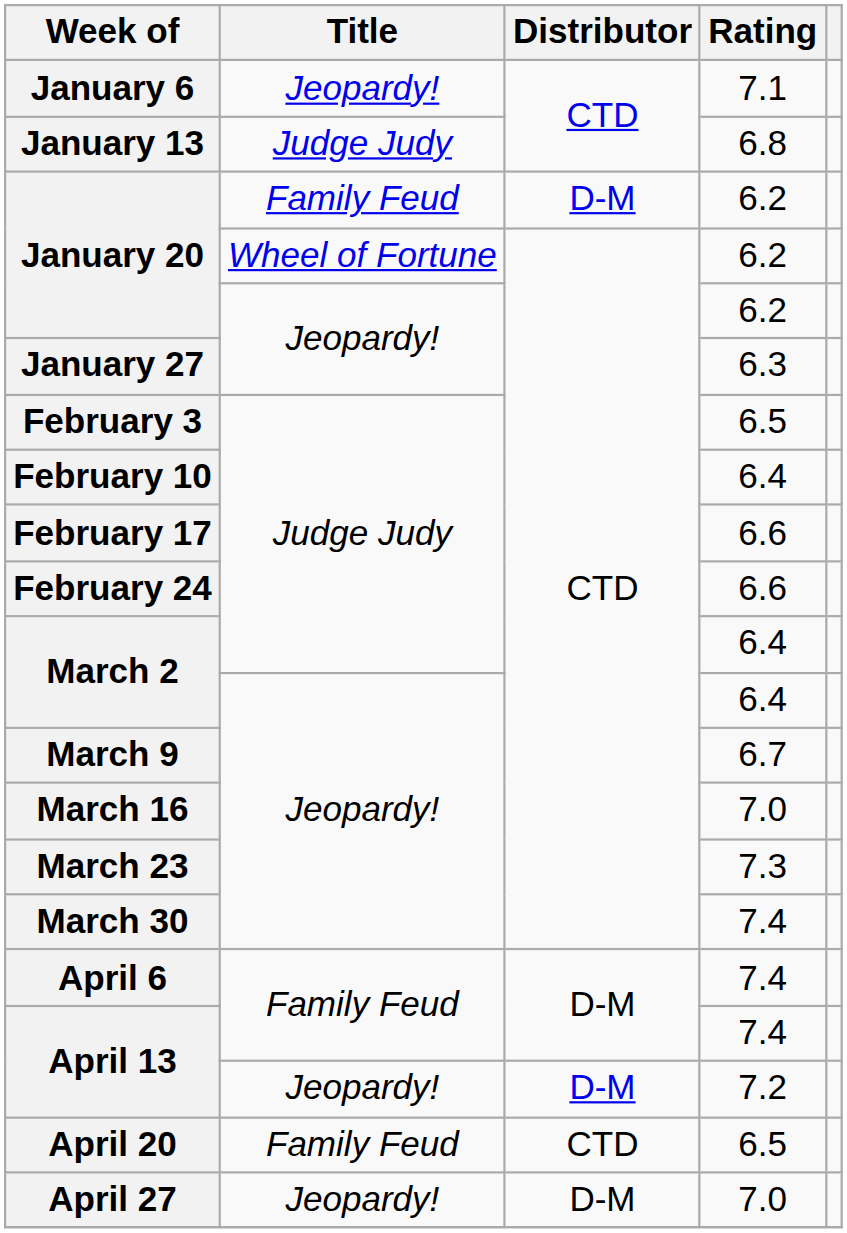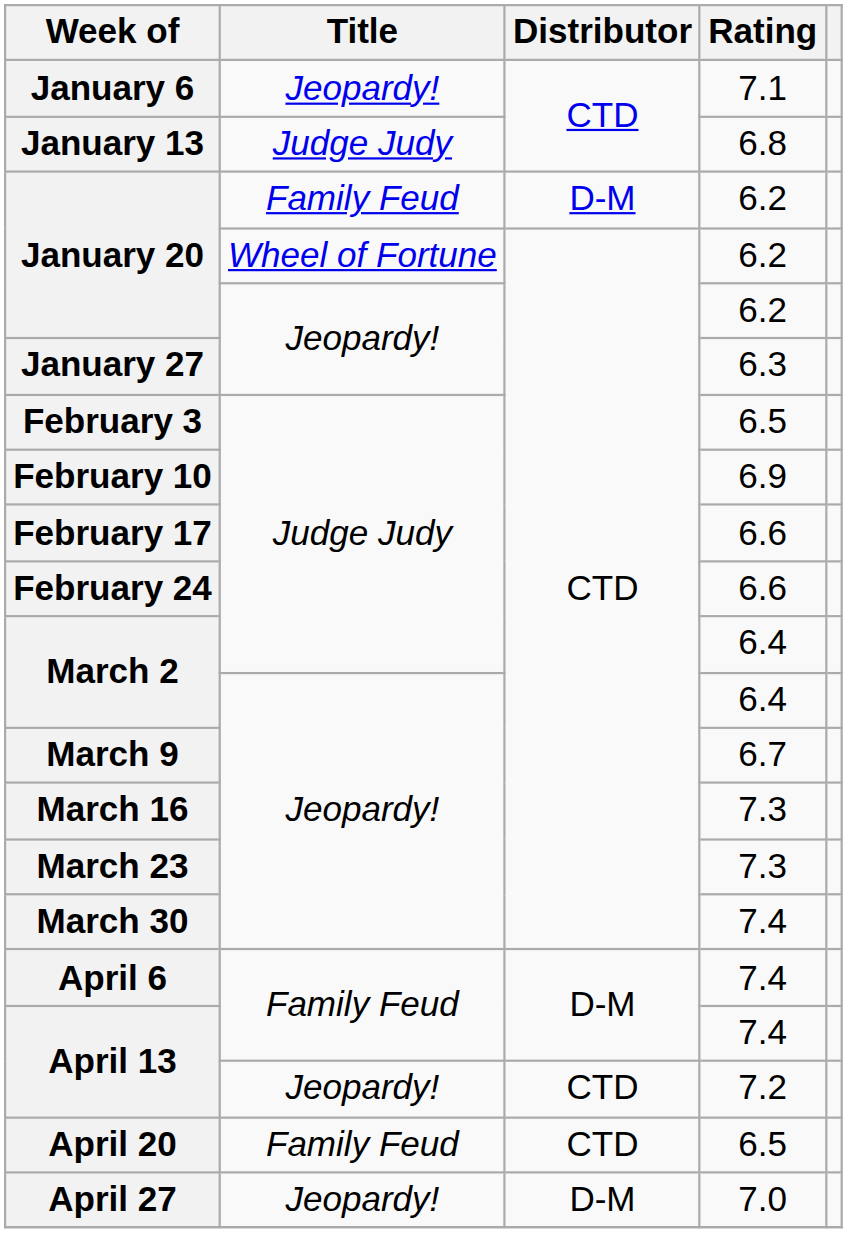(763, 476) 6.4 -> (763, 476) 6.9
(763, 810) 7.0 -> (763, 810) 7.3
(602, 1088) D-M -> (602, 1088) CTD
